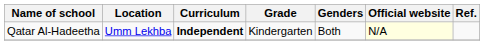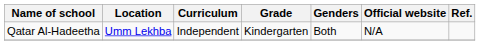(210, 31) bold -> (208, 31) normal
(378, 31) lightyellow background -> (373, 31) no background
